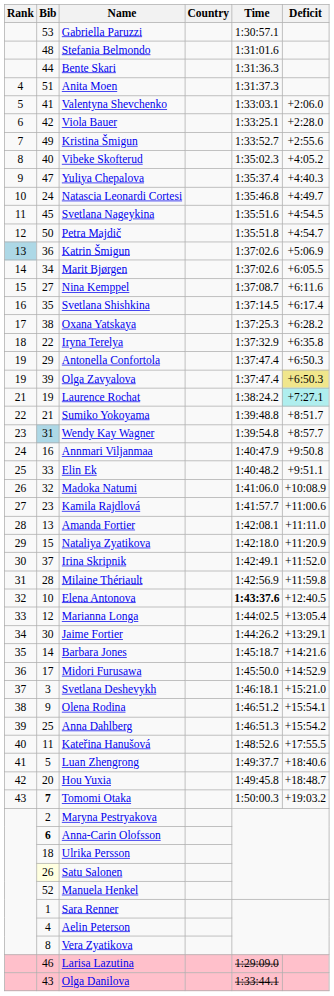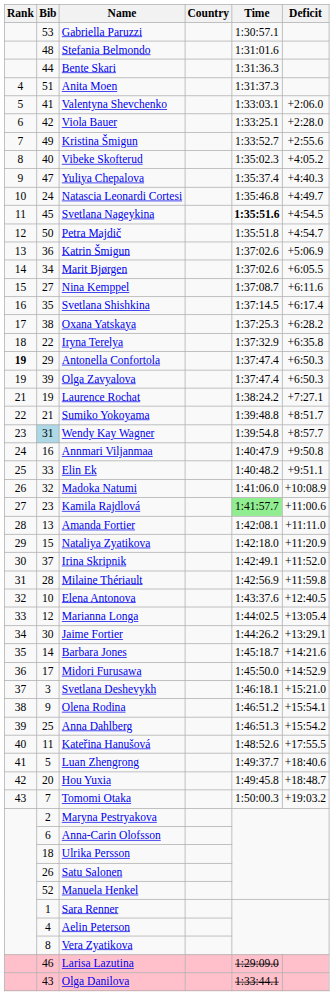(257, 214) normal -> (257, 214) bold
(20, 251) lightblue background -> (20, 251) no background
(20, 360) normal -> (20, 360) bold
(305, 379) khaki background -> (305, 379) no background
(305, 397) paleturquoise background -> (305, 397) no background
(257, 506) no background -> (257, 506) lightgreen background
(257, 598) bold -> (257, 598) normal
(48, 799) bold -> (48, 799) normal
(48, 835) bold -> (48, 835) normal
(48, 872) lightyellow background -> (48, 872) no background
